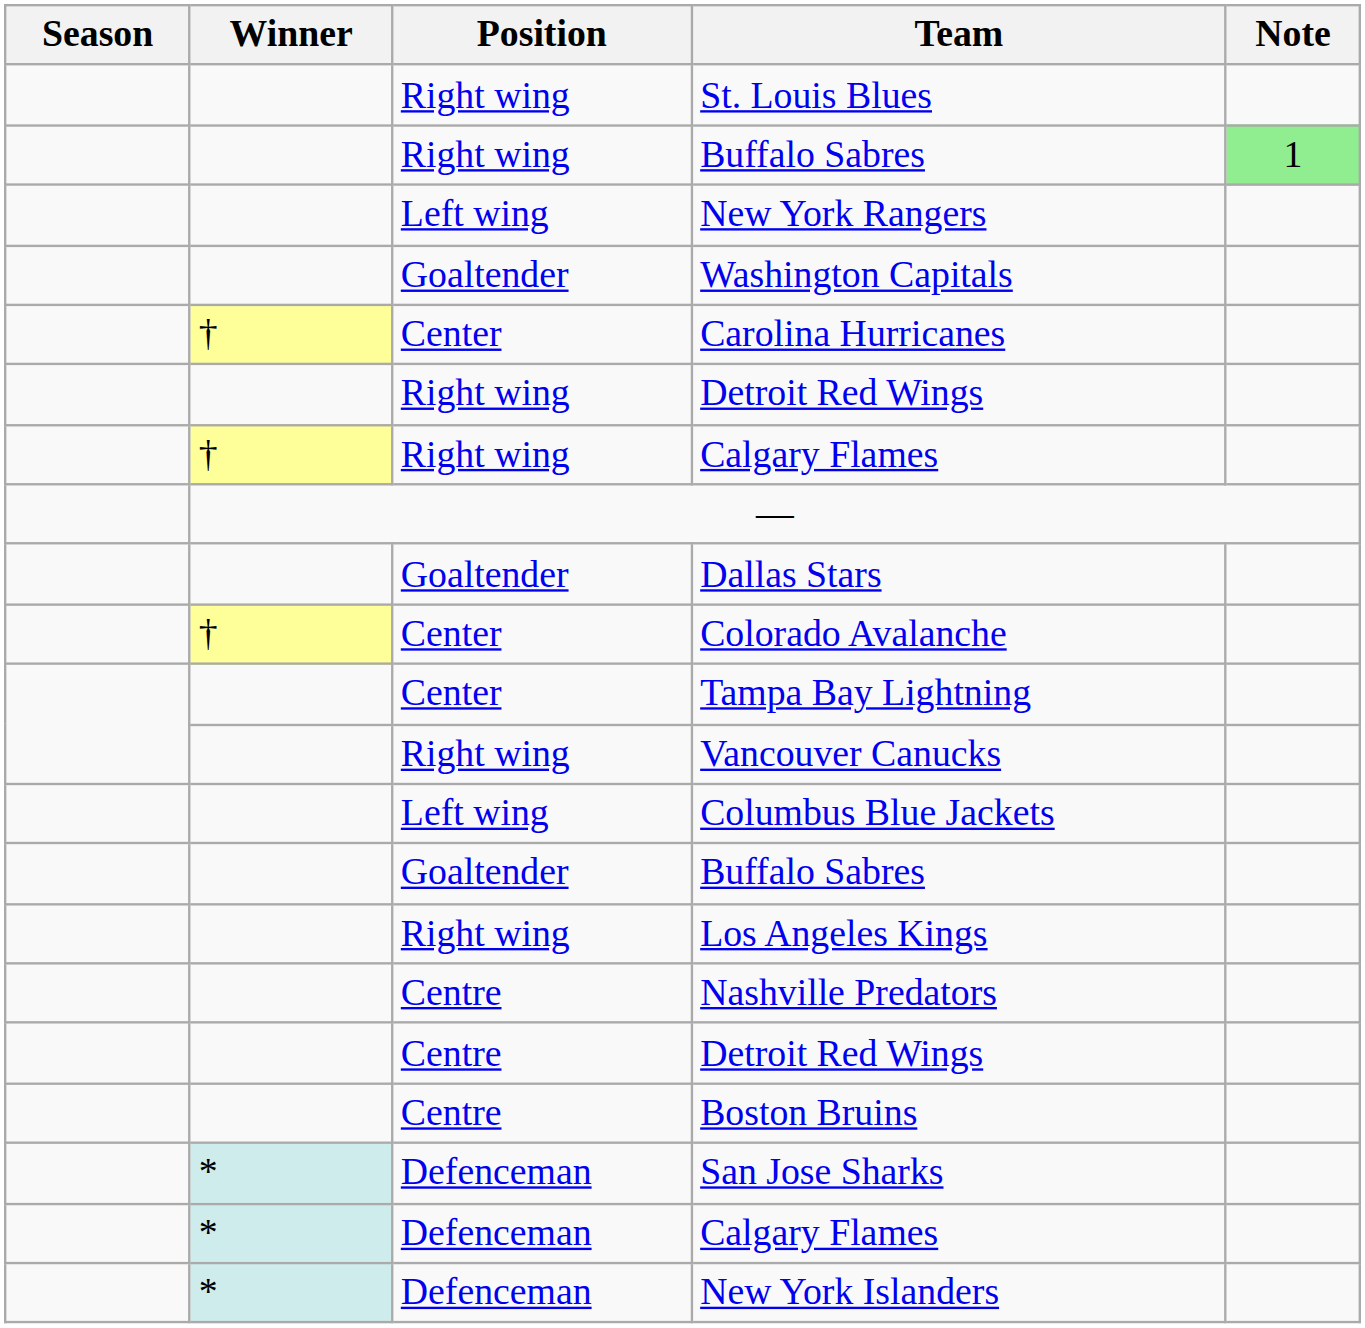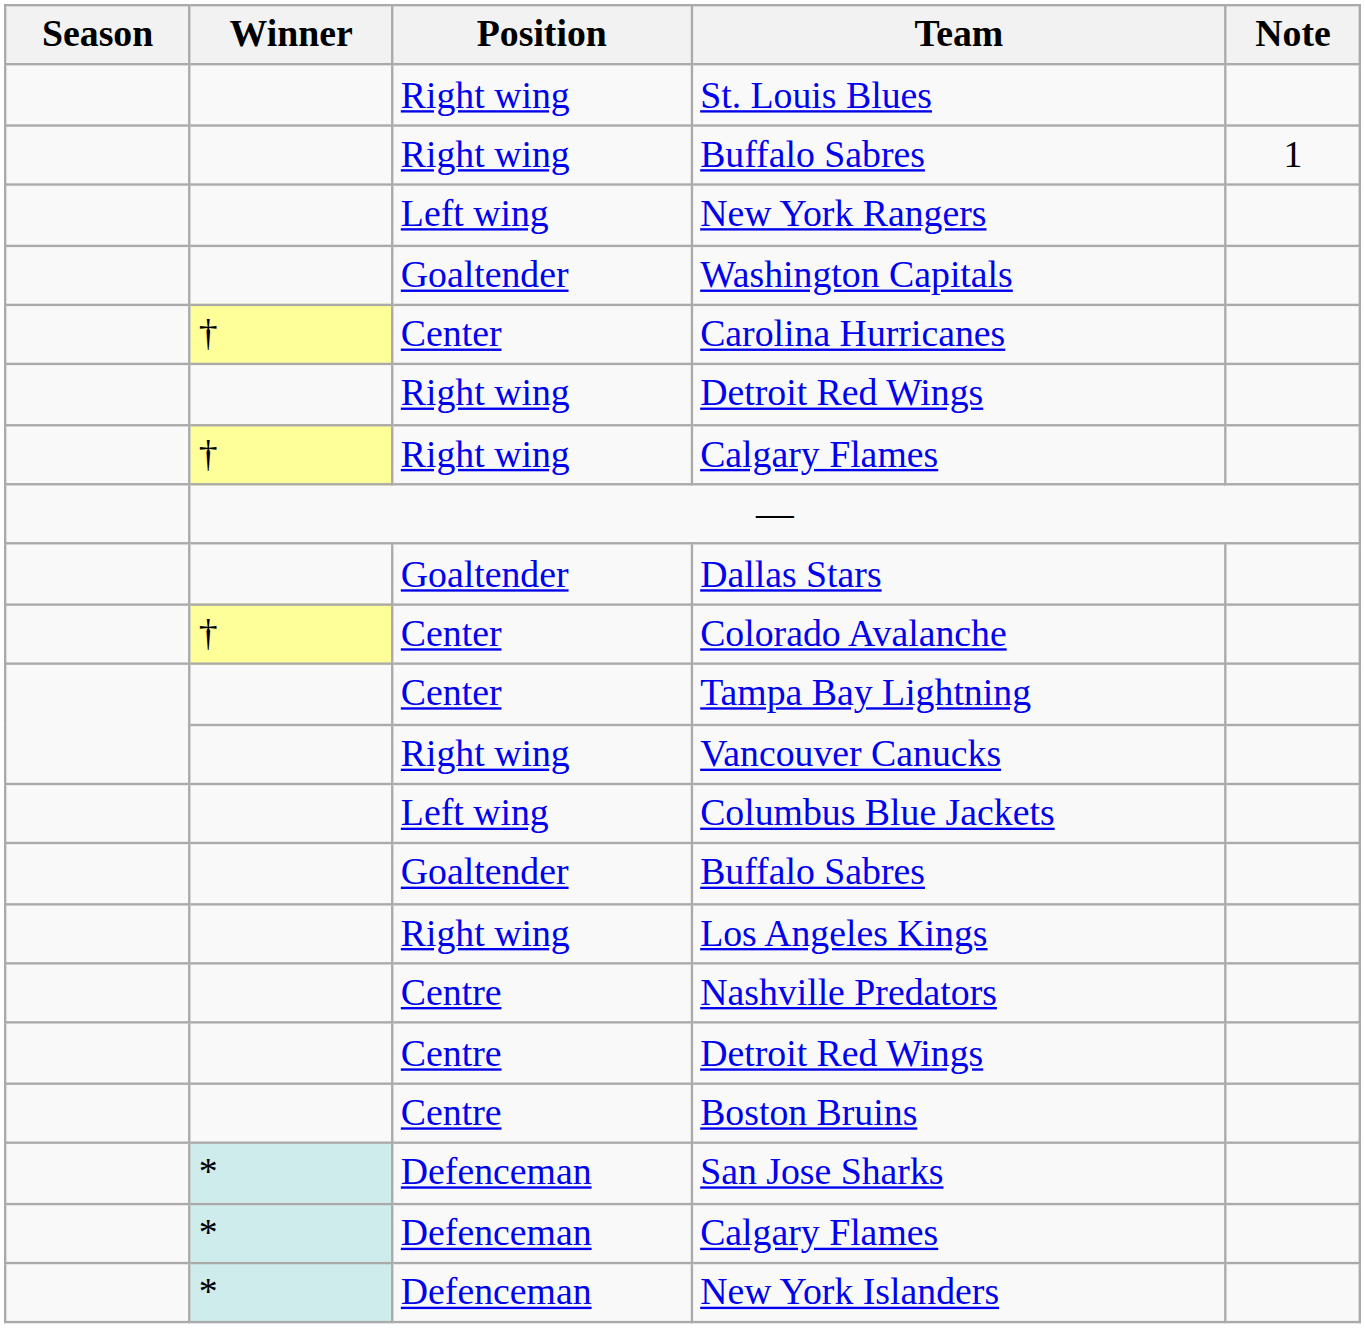(1293, 154) lightgreen background -> (1293, 154) no background
